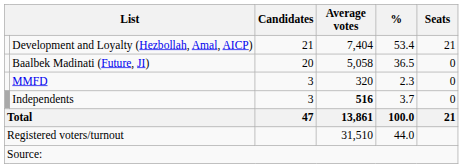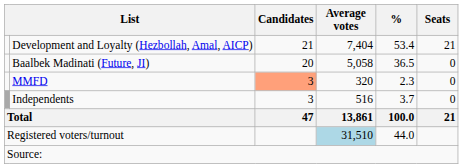(311, 81) no background -> (311, 81) lightsalmon background
(364, 99) bold -> (364, 99) normal
(357, 136) no background -> (357, 136) lightblue background
